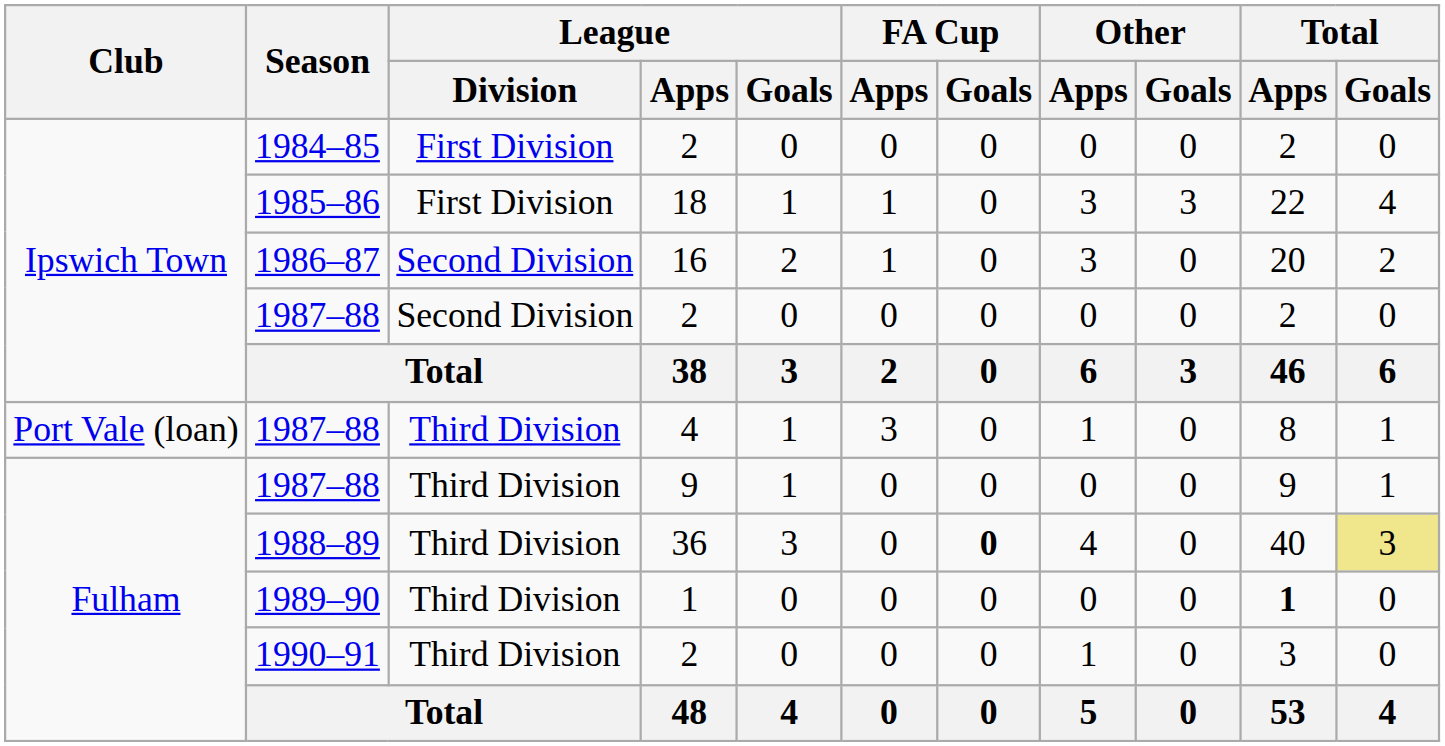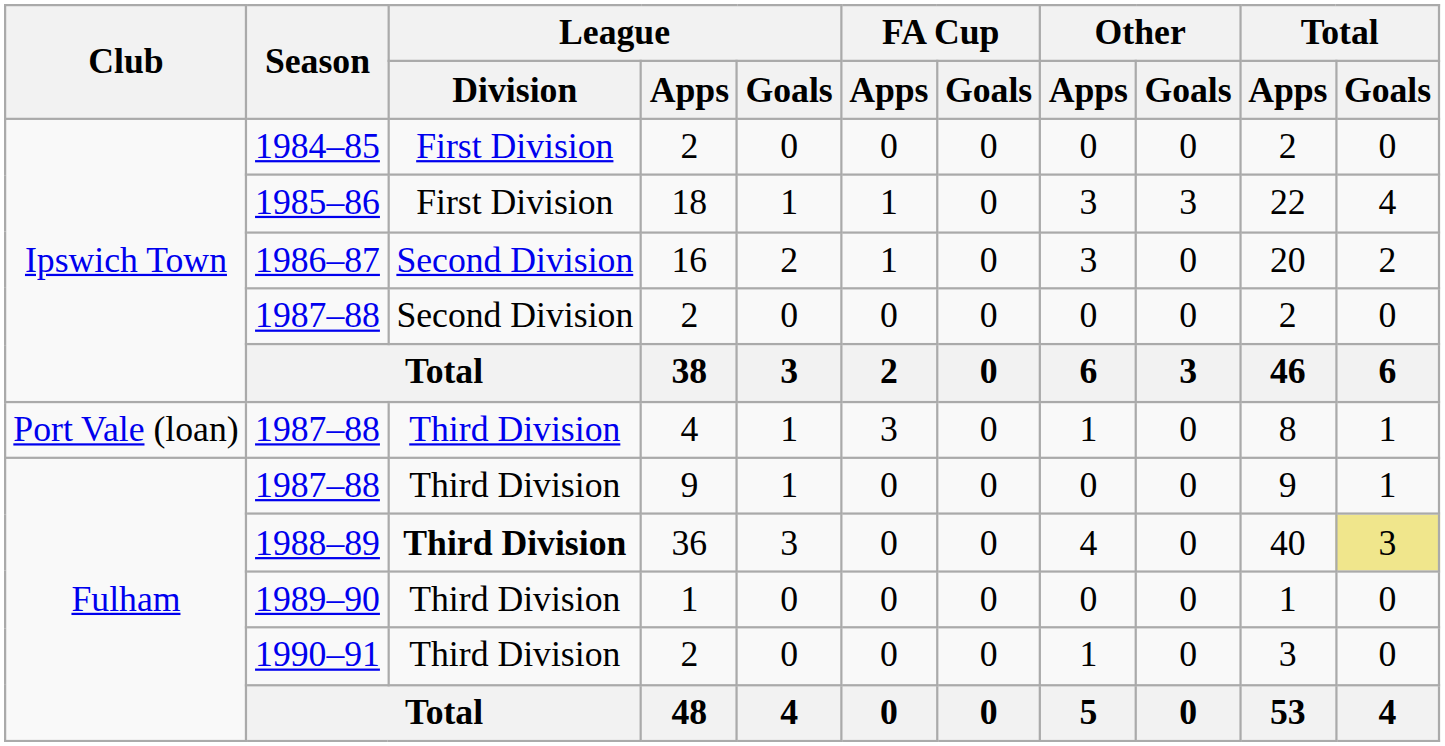(515, 542) normal -> (515, 542) bold
(989, 542) bold -> (989, 542) normal
(1288, 598) bold -> (1288, 598) normal
